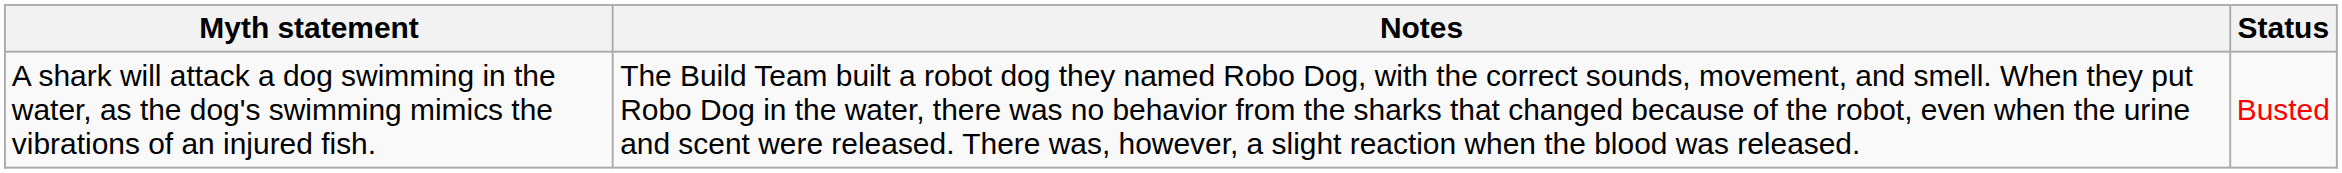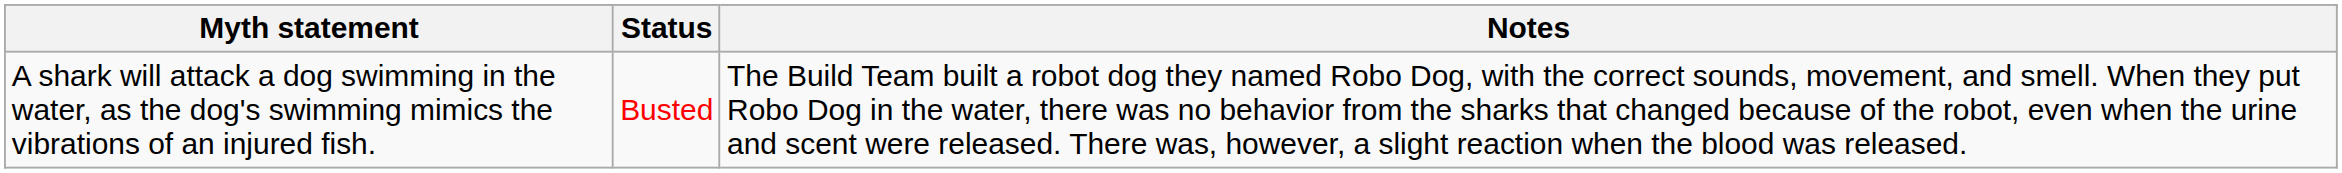columns swapped: (2283, 28) <-> (1422, 28)
